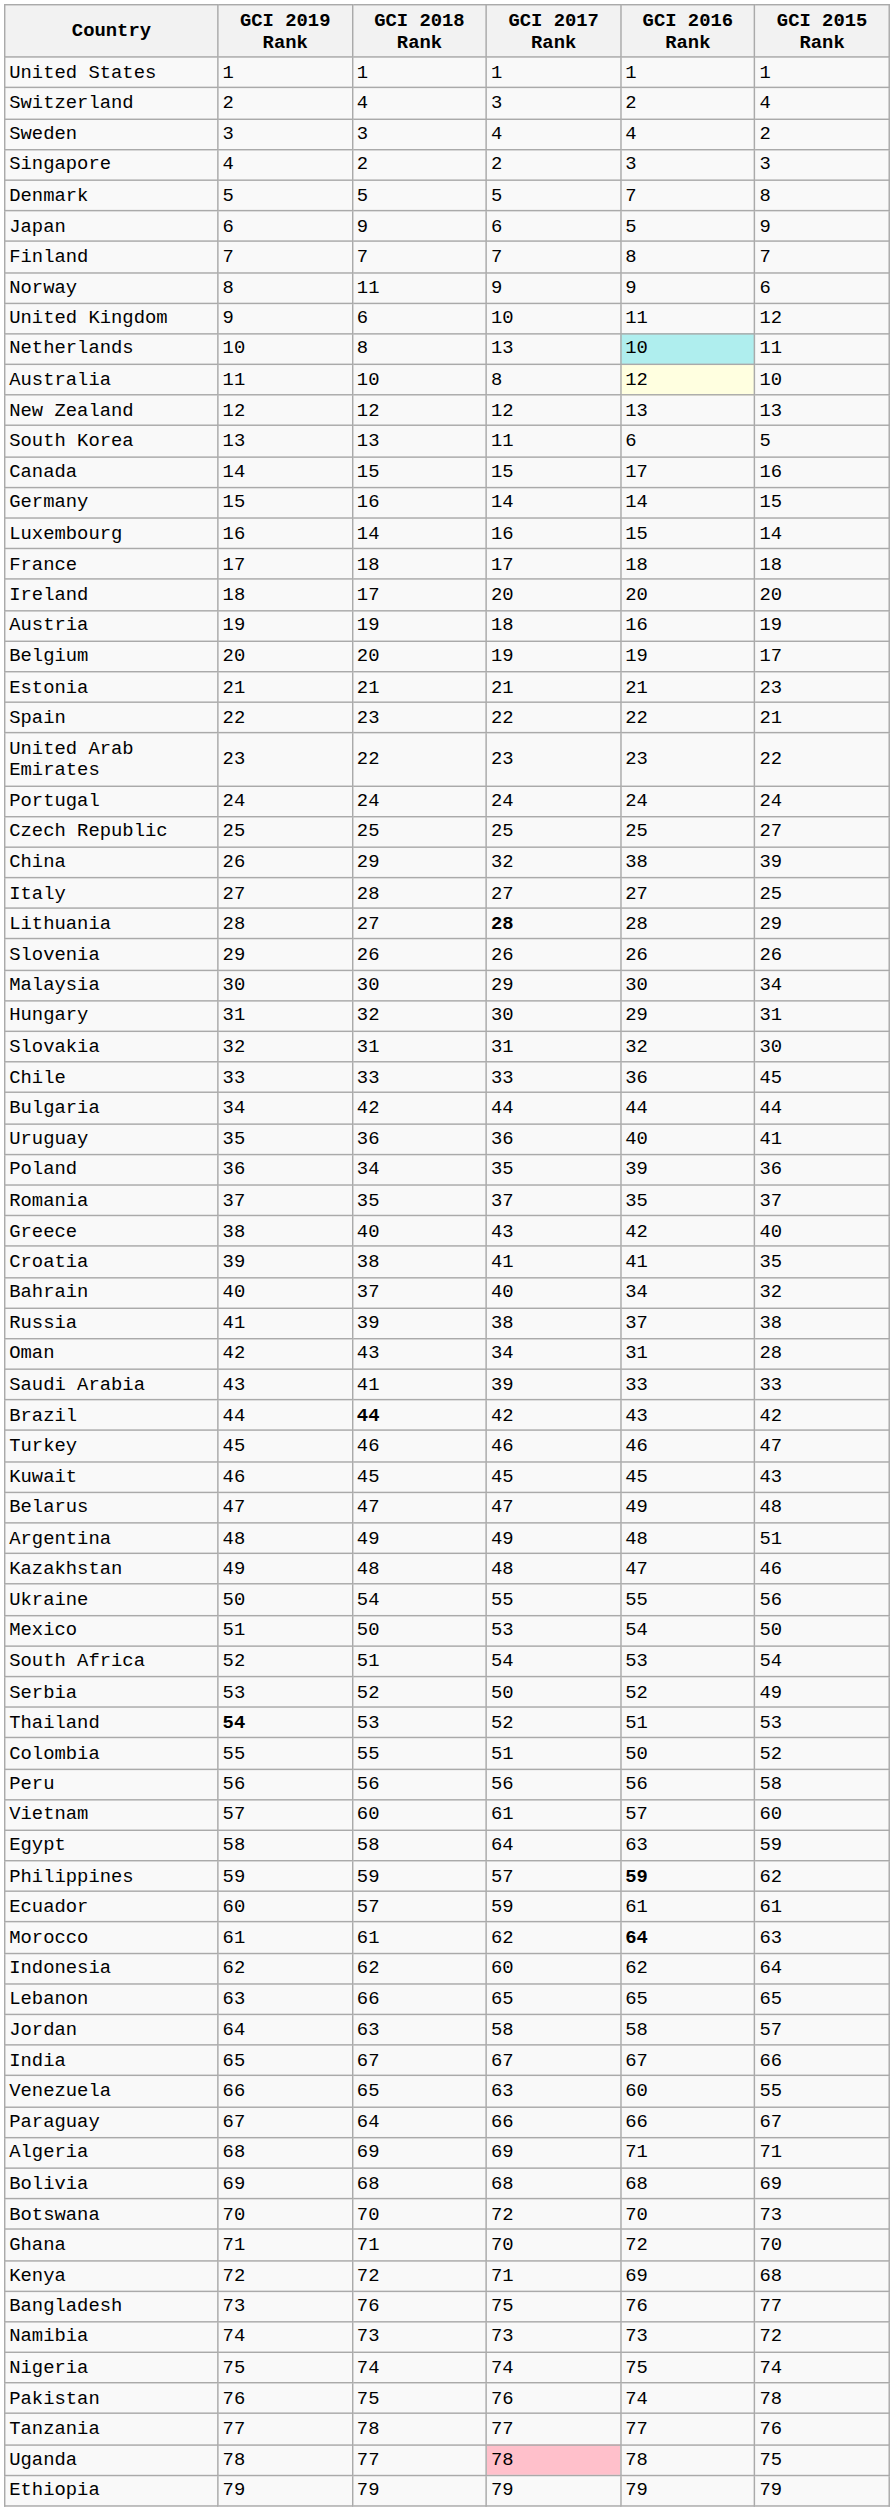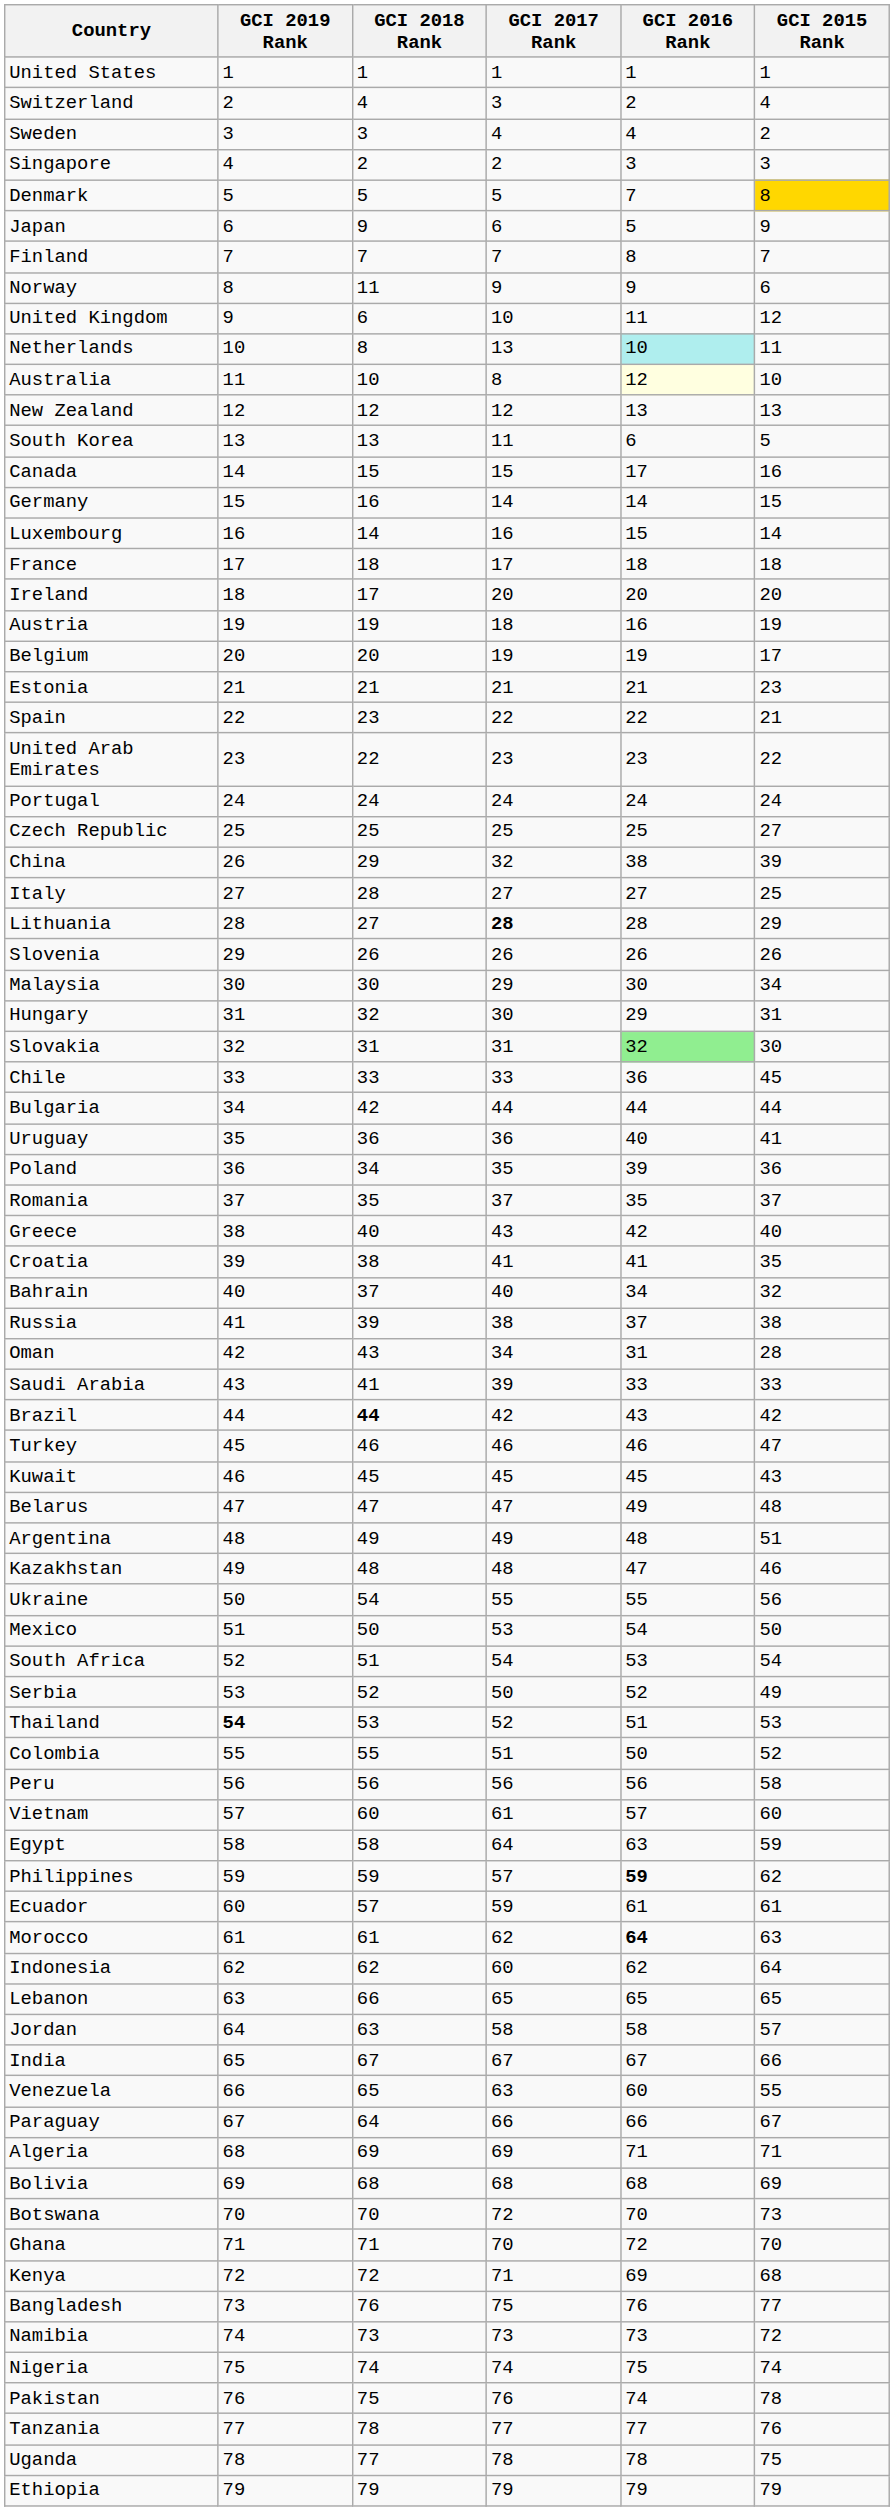(765, 195) no background -> (765, 195) gold background
(637, 1047) no background -> (637, 1047) lightgreen background
(502, 2460) pink background -> (502, 2460) no background
